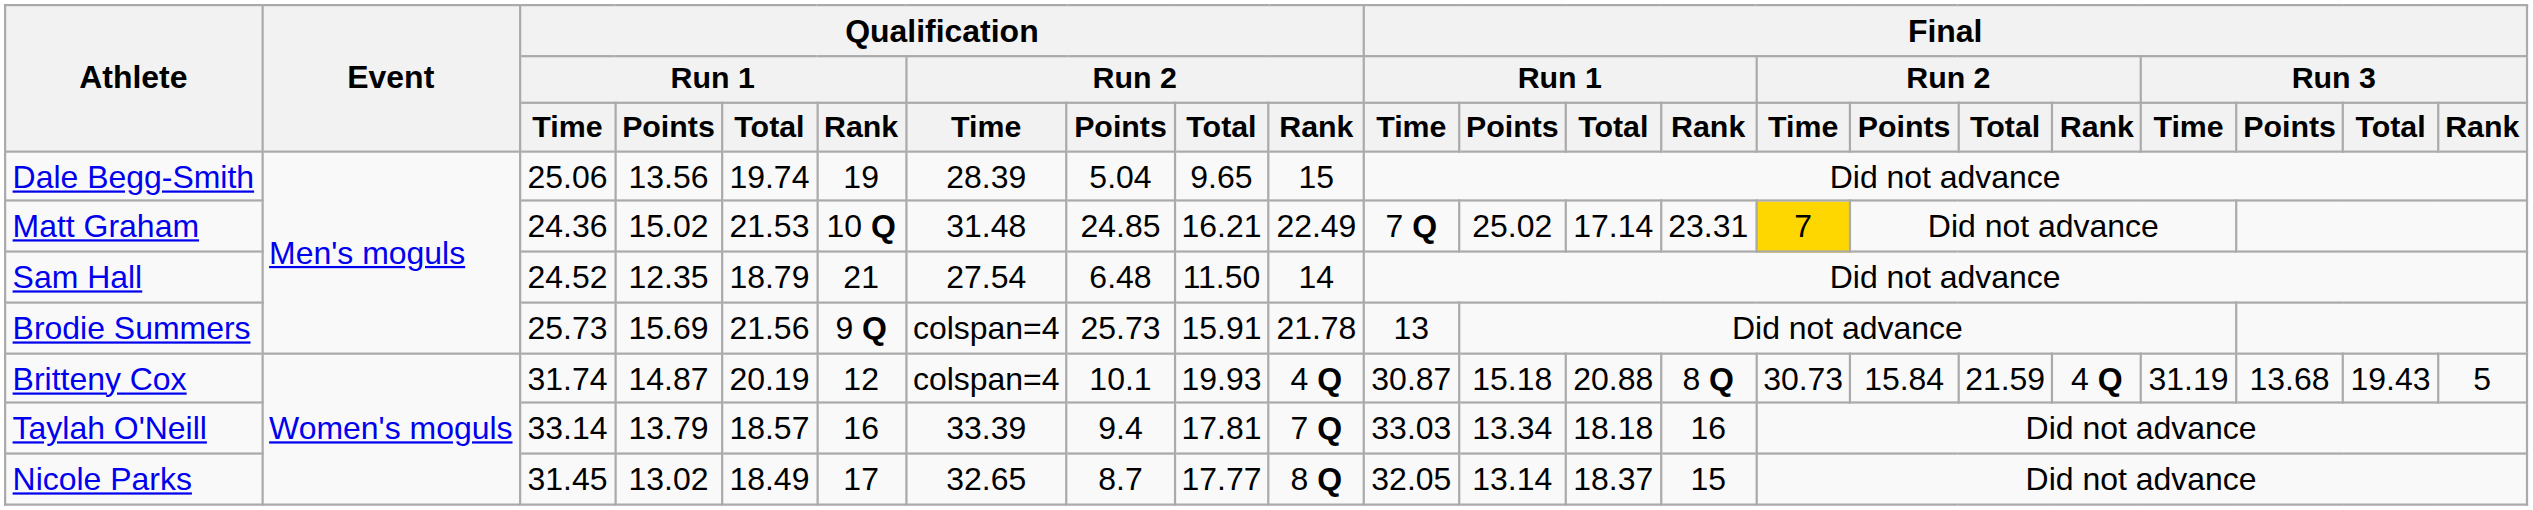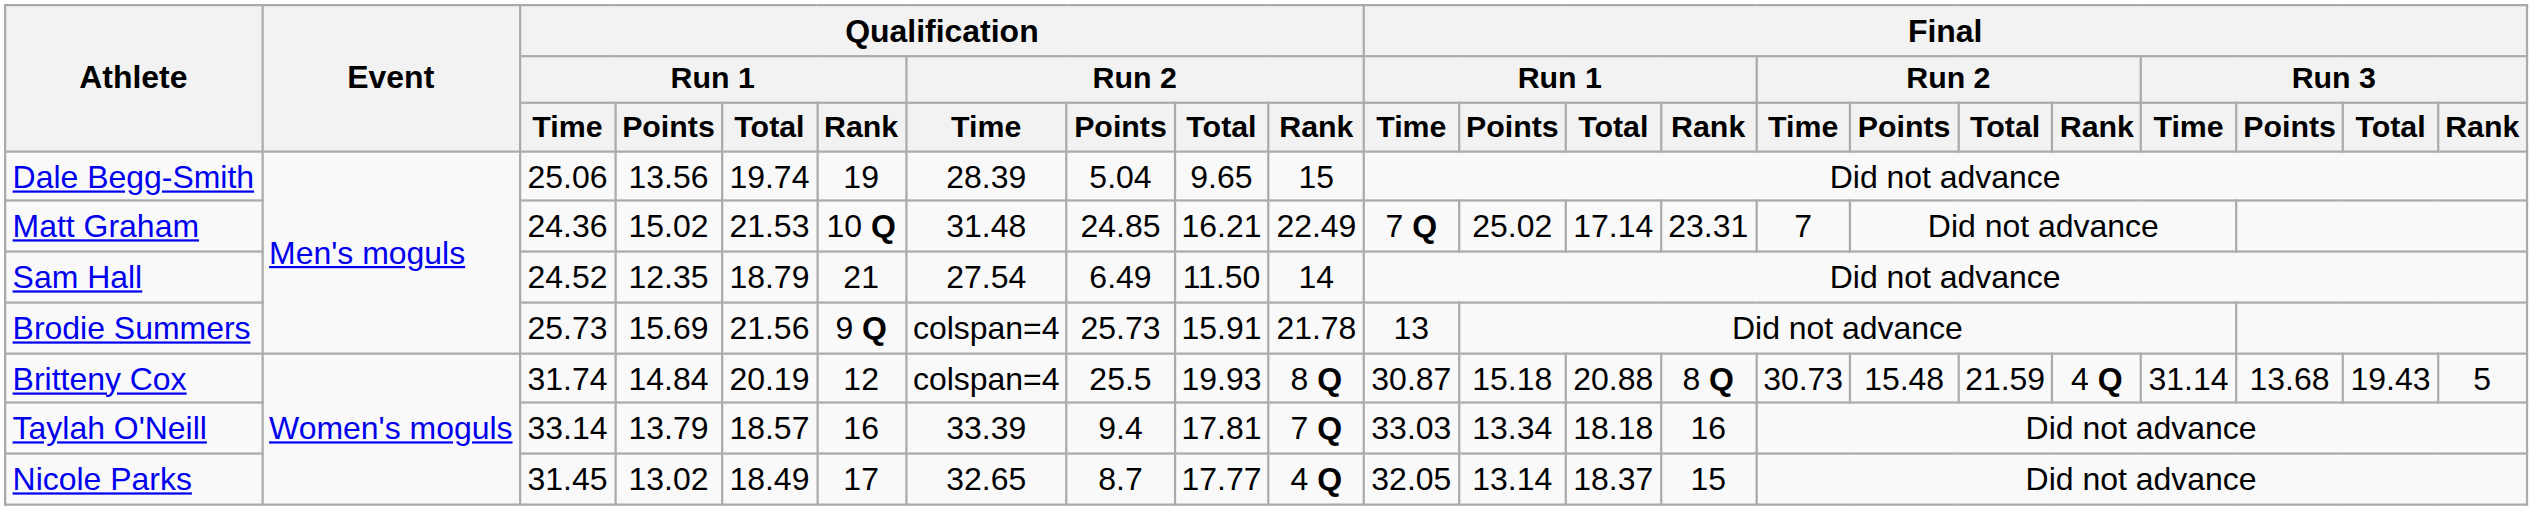(1803, 227) gold background -> (1803, 227) no background
(1120, 278) 6.48 -> (1120, 278) 6.49
(668, 379) 14.87 -> (668, 379) 14.84
(1120, 379) 10.1 -> (1120, 379) 25.5
(1316, 379) 4 Q -> (1316, 379) 8 Q
(1904, 379) 15.84 -> (1904, 379) 15.48
(2189, 379) 31.19 -> (2189, 379) 31.14
(1316, 480) 8 Q -> (1316, 480) 4 Q
